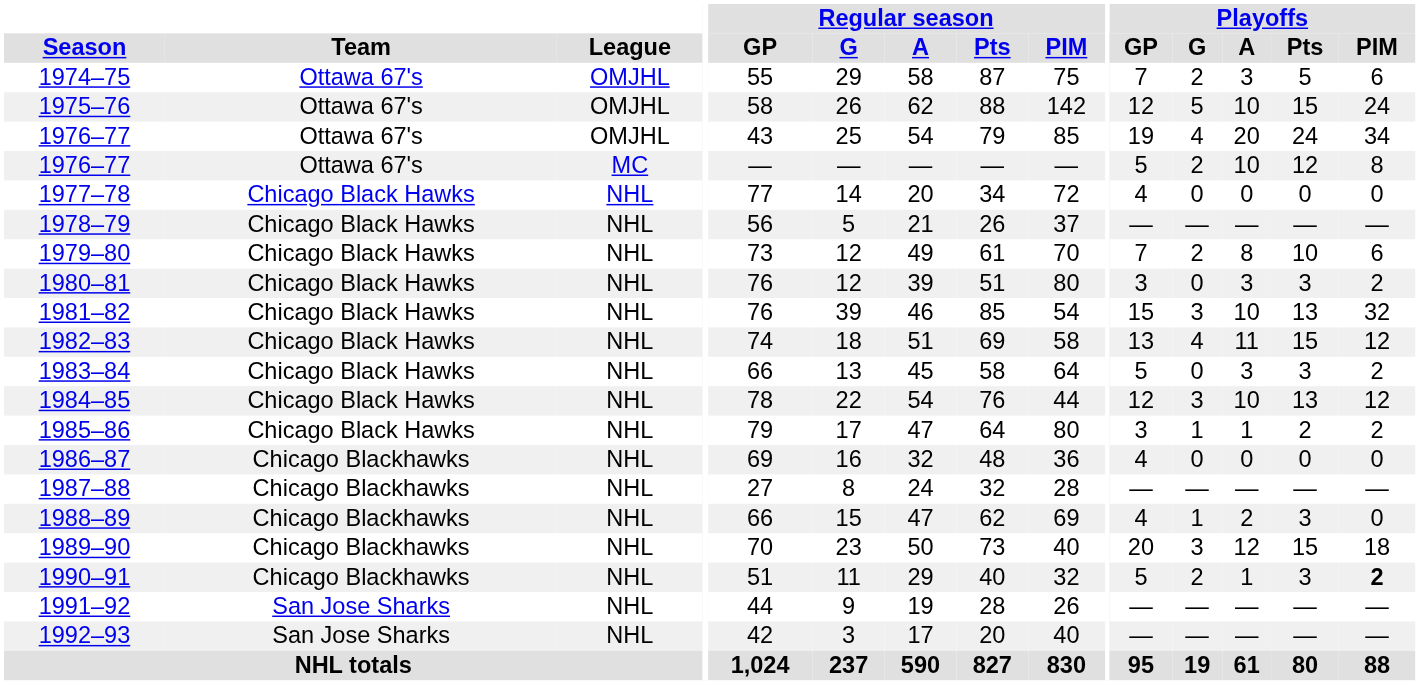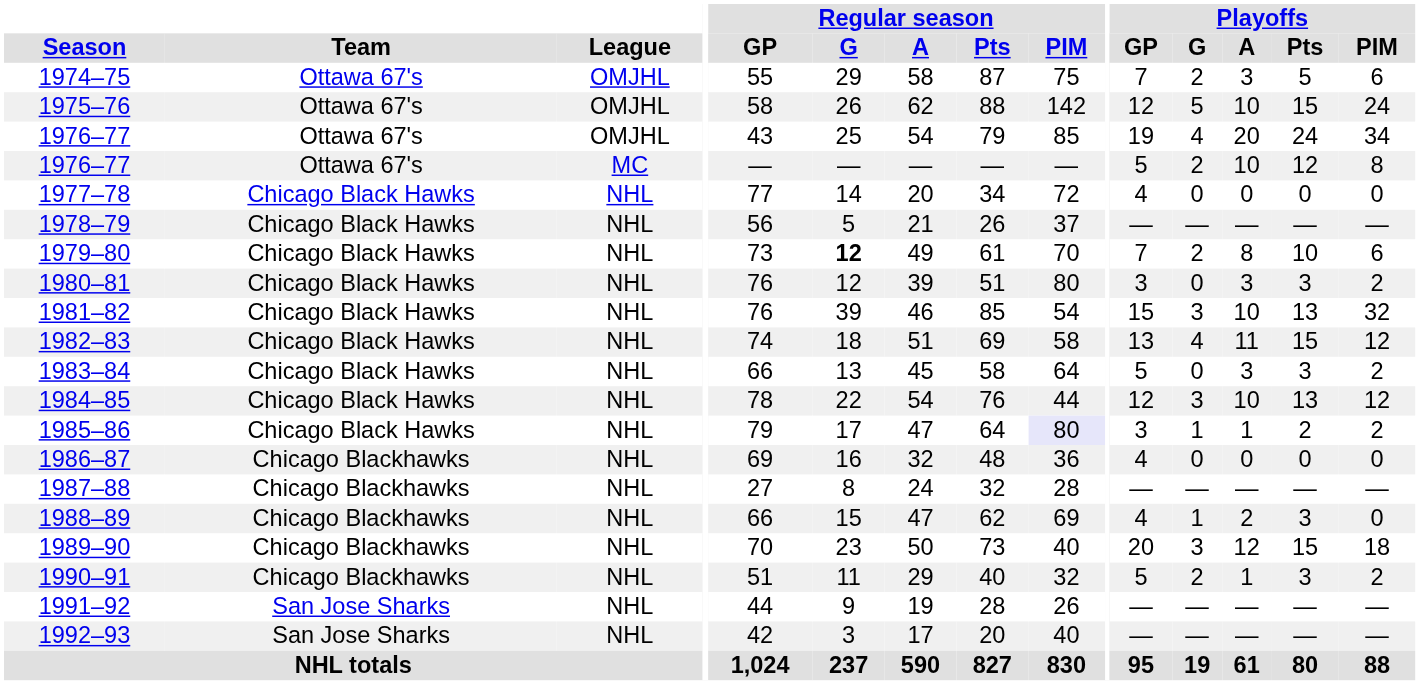(849, 253) normal -> (849, 253) bold
(1066, 430) no background -> (1066, 430) lavender background
(1377, 577) bold -> (1377, 577) normal
